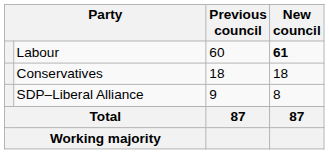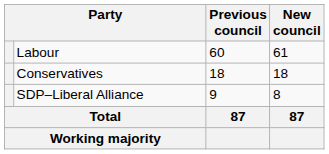(281, 52) bold -> (281, 52) normal
